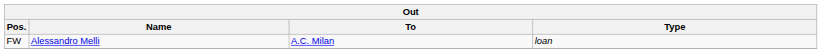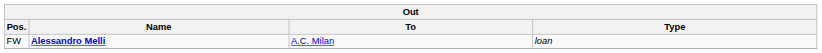(65, 42) normal -> (68, 42) bold
